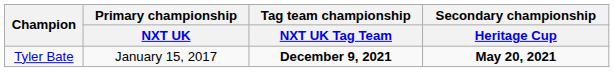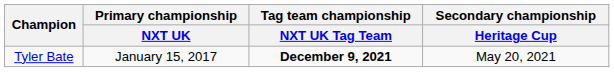(516, 56) bold -> (516, 56) normal
